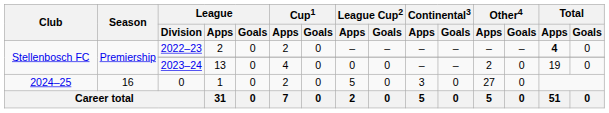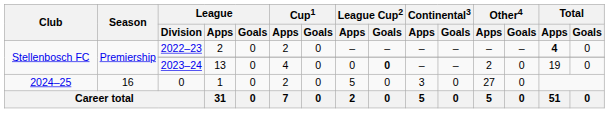(387, 65) normal -> (387, 65) bold
